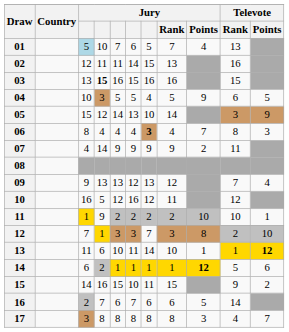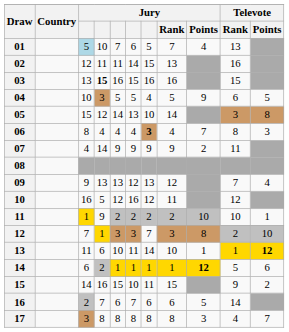(267, 115) 9 -> (267, 115) 8
